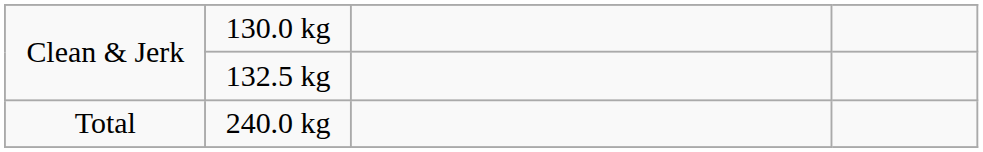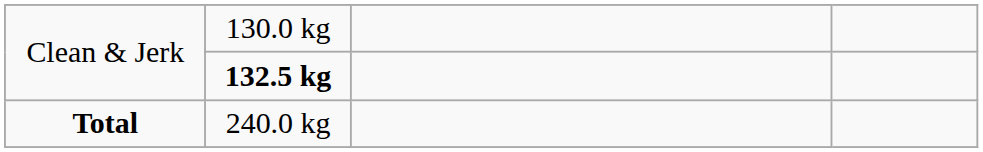(278, 75) normal -> (278, 75) bold
(105, 123) normal -> (105, 123) bold
